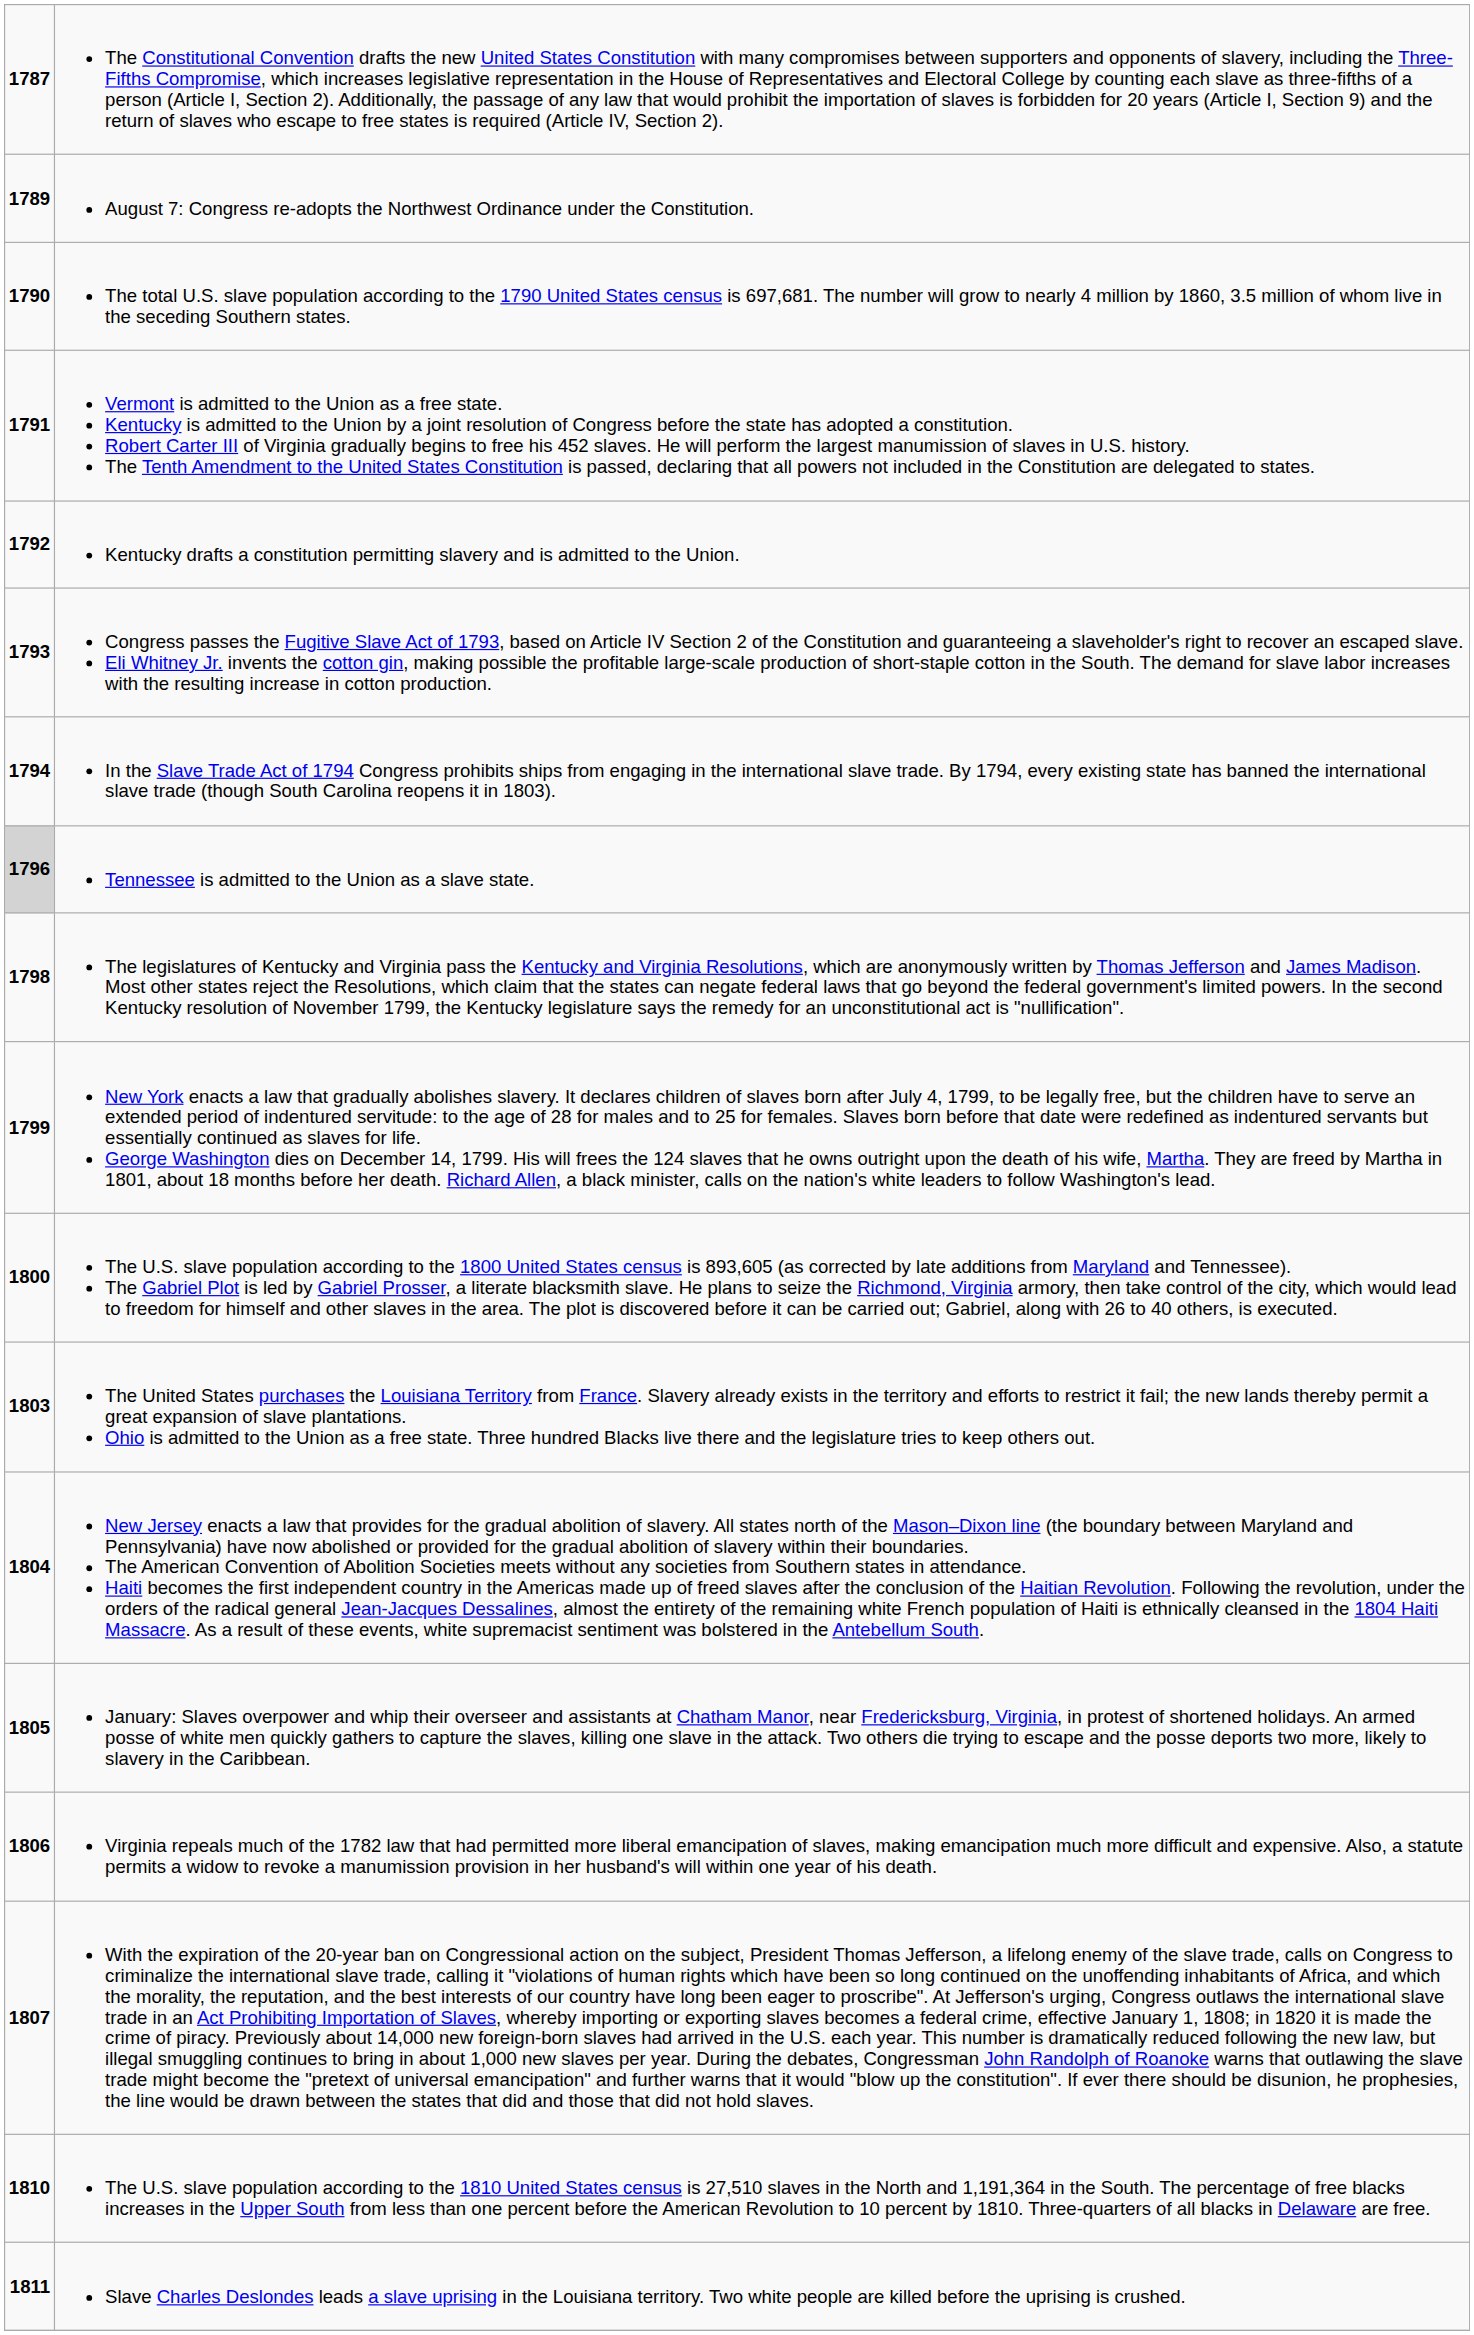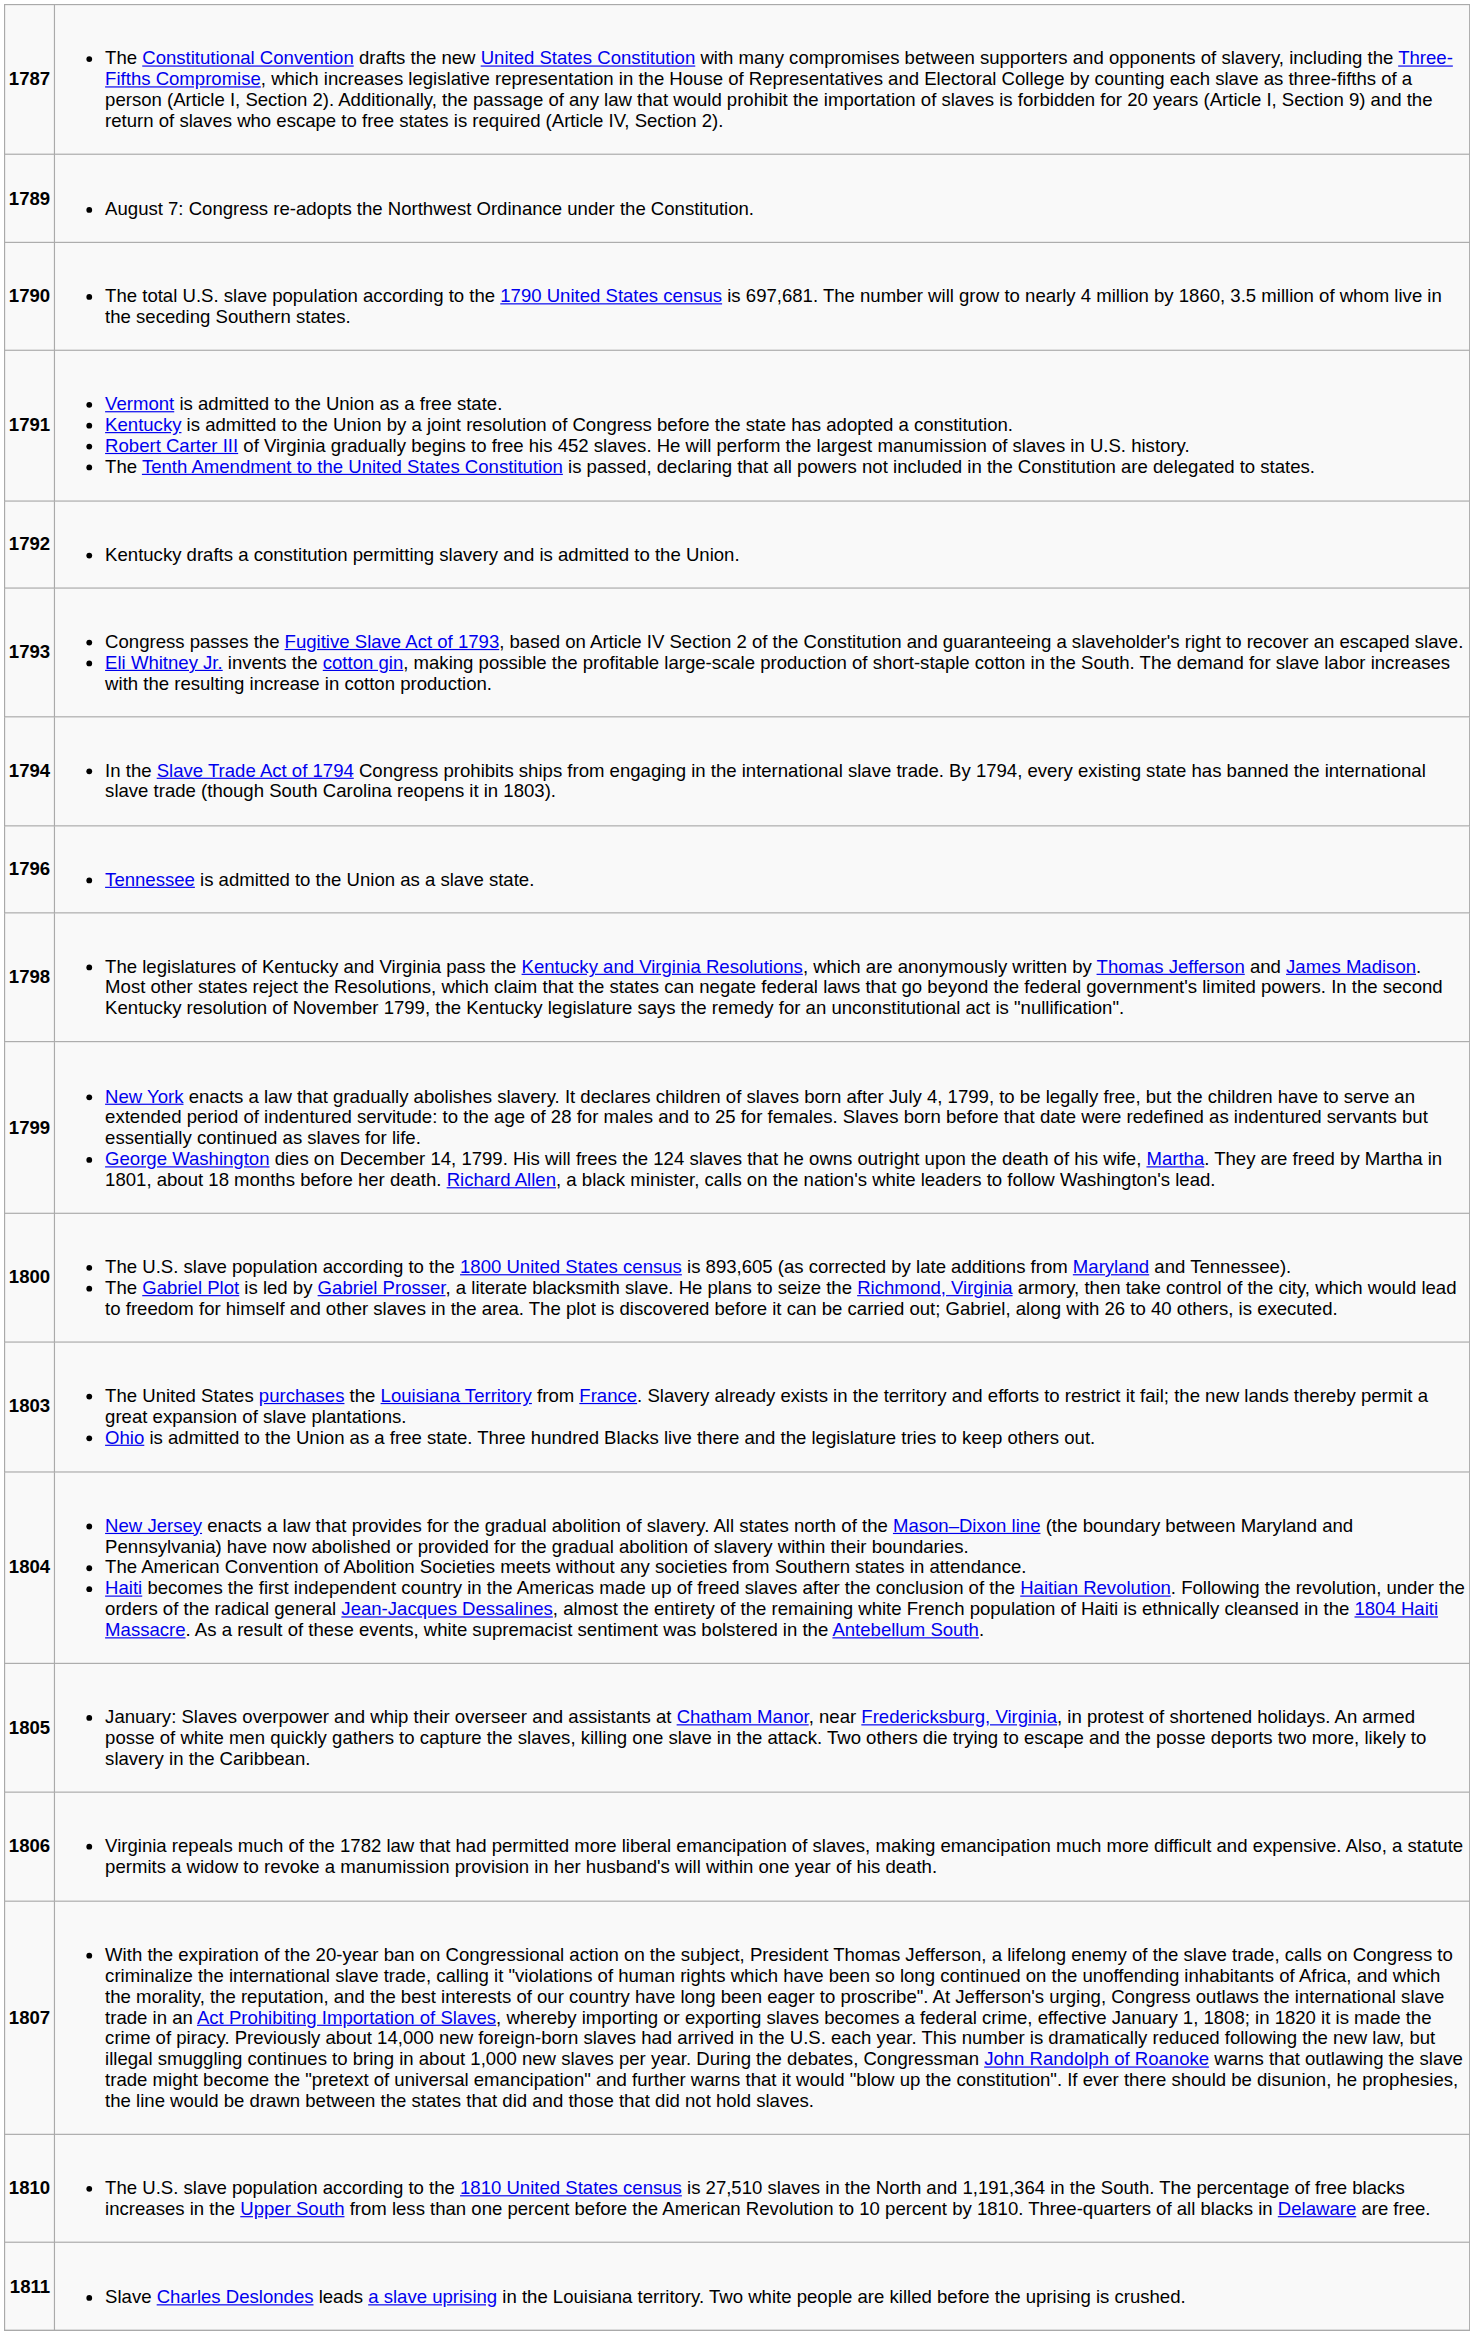(30, 869) lightgrey background -> (30, 869) no background
